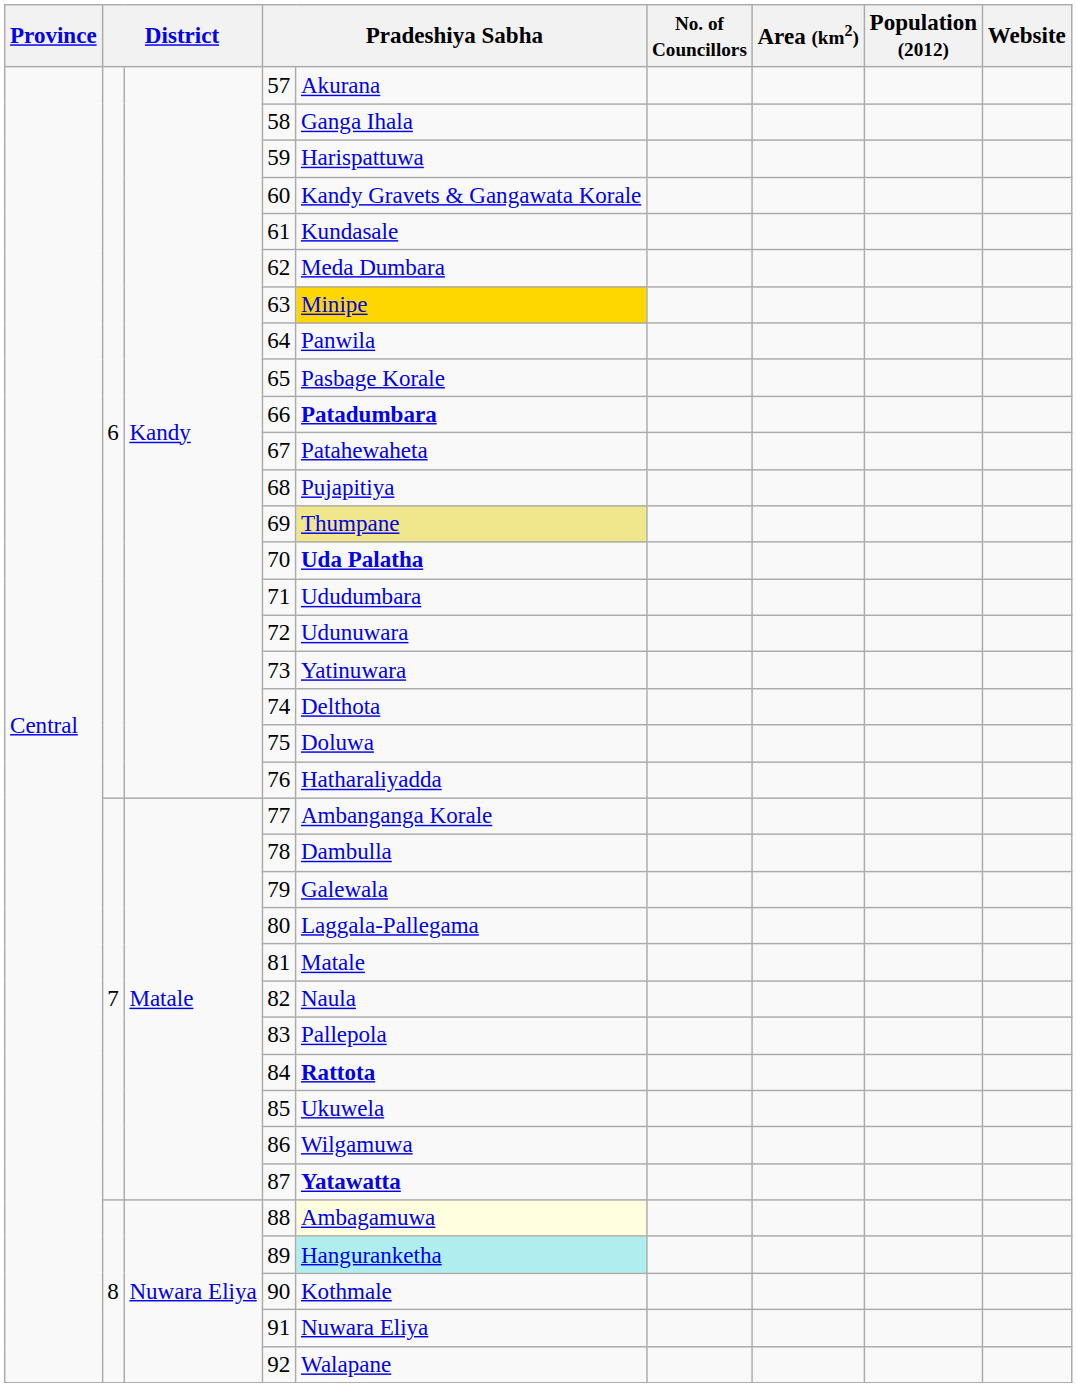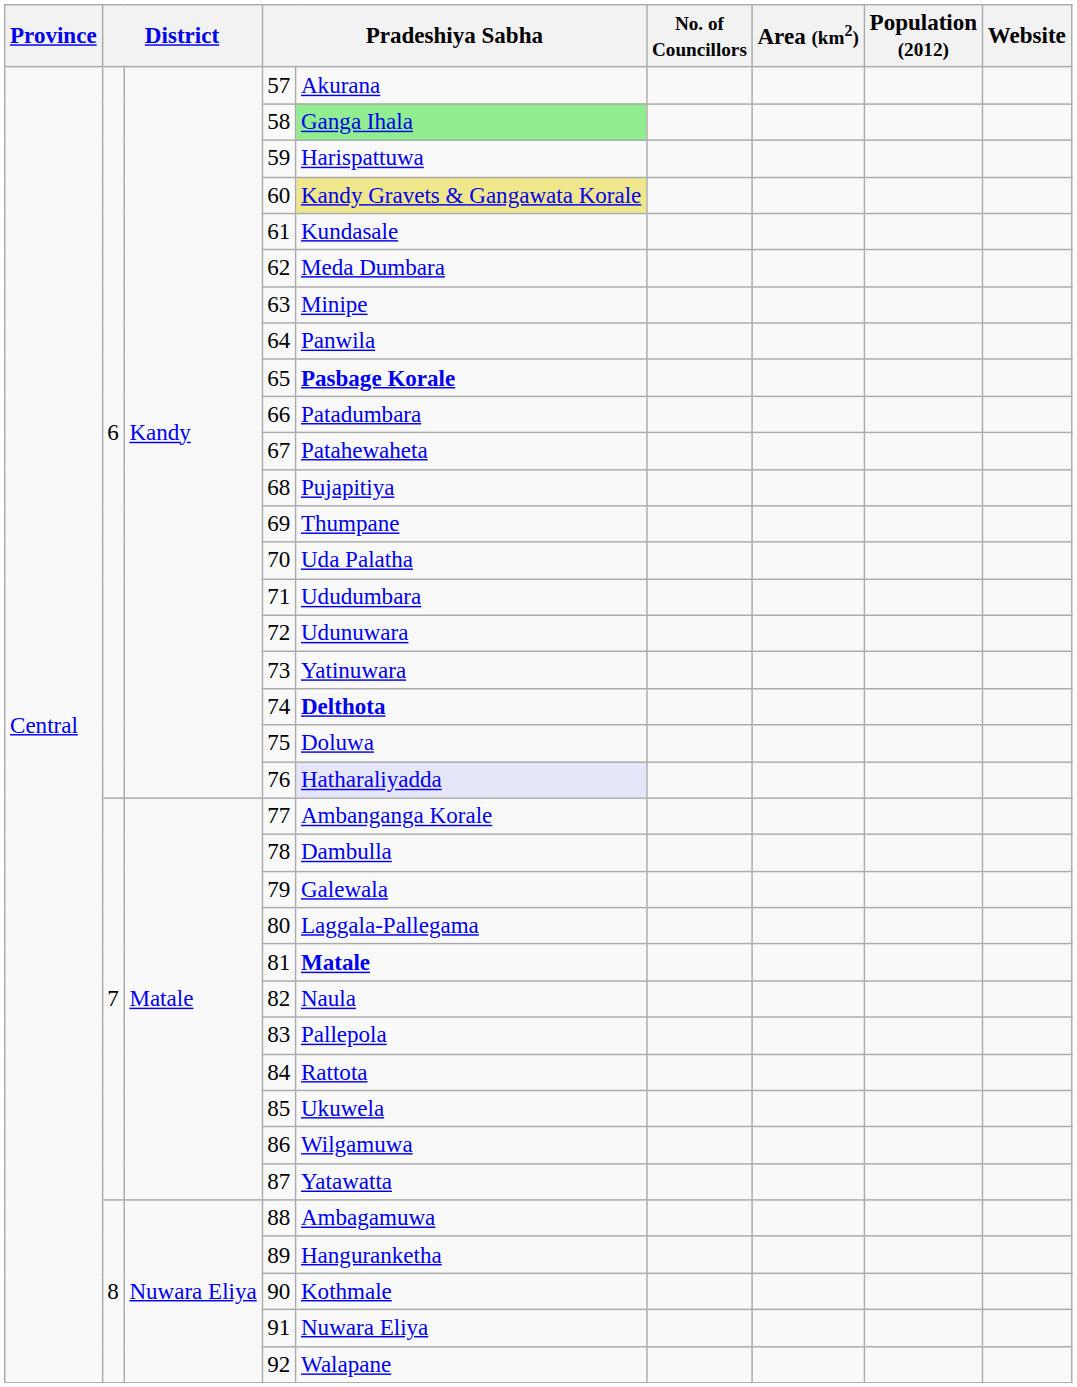(357, 121) no background -> (357, 121) lightgreen background
(471, 194) no background -> (471, 194) khaki background
(334, 304) gold background -> (334, 304) no background
(373, 377) normal -> (378, 377) bold
(369, 414) bold -> (361, 414) normal
(350, 523) khaki background -> (350, 523) no background
(362, 560) bold -> (357, 560) normal
(341, 706) normal -> (343, 706) bold
(371, 779) no background -> (371, 779) lavender background
(333, 962) normal -> (336, 962) bold
(338, 1071) bold -> (334, 1071) normal
(351, 1181) bold -> (347, 1181) normal
(368, 1217) lightyellow background -> (368, 1217) no background
(371, 1254) paleturquoise background -> (371, 1254) no background
